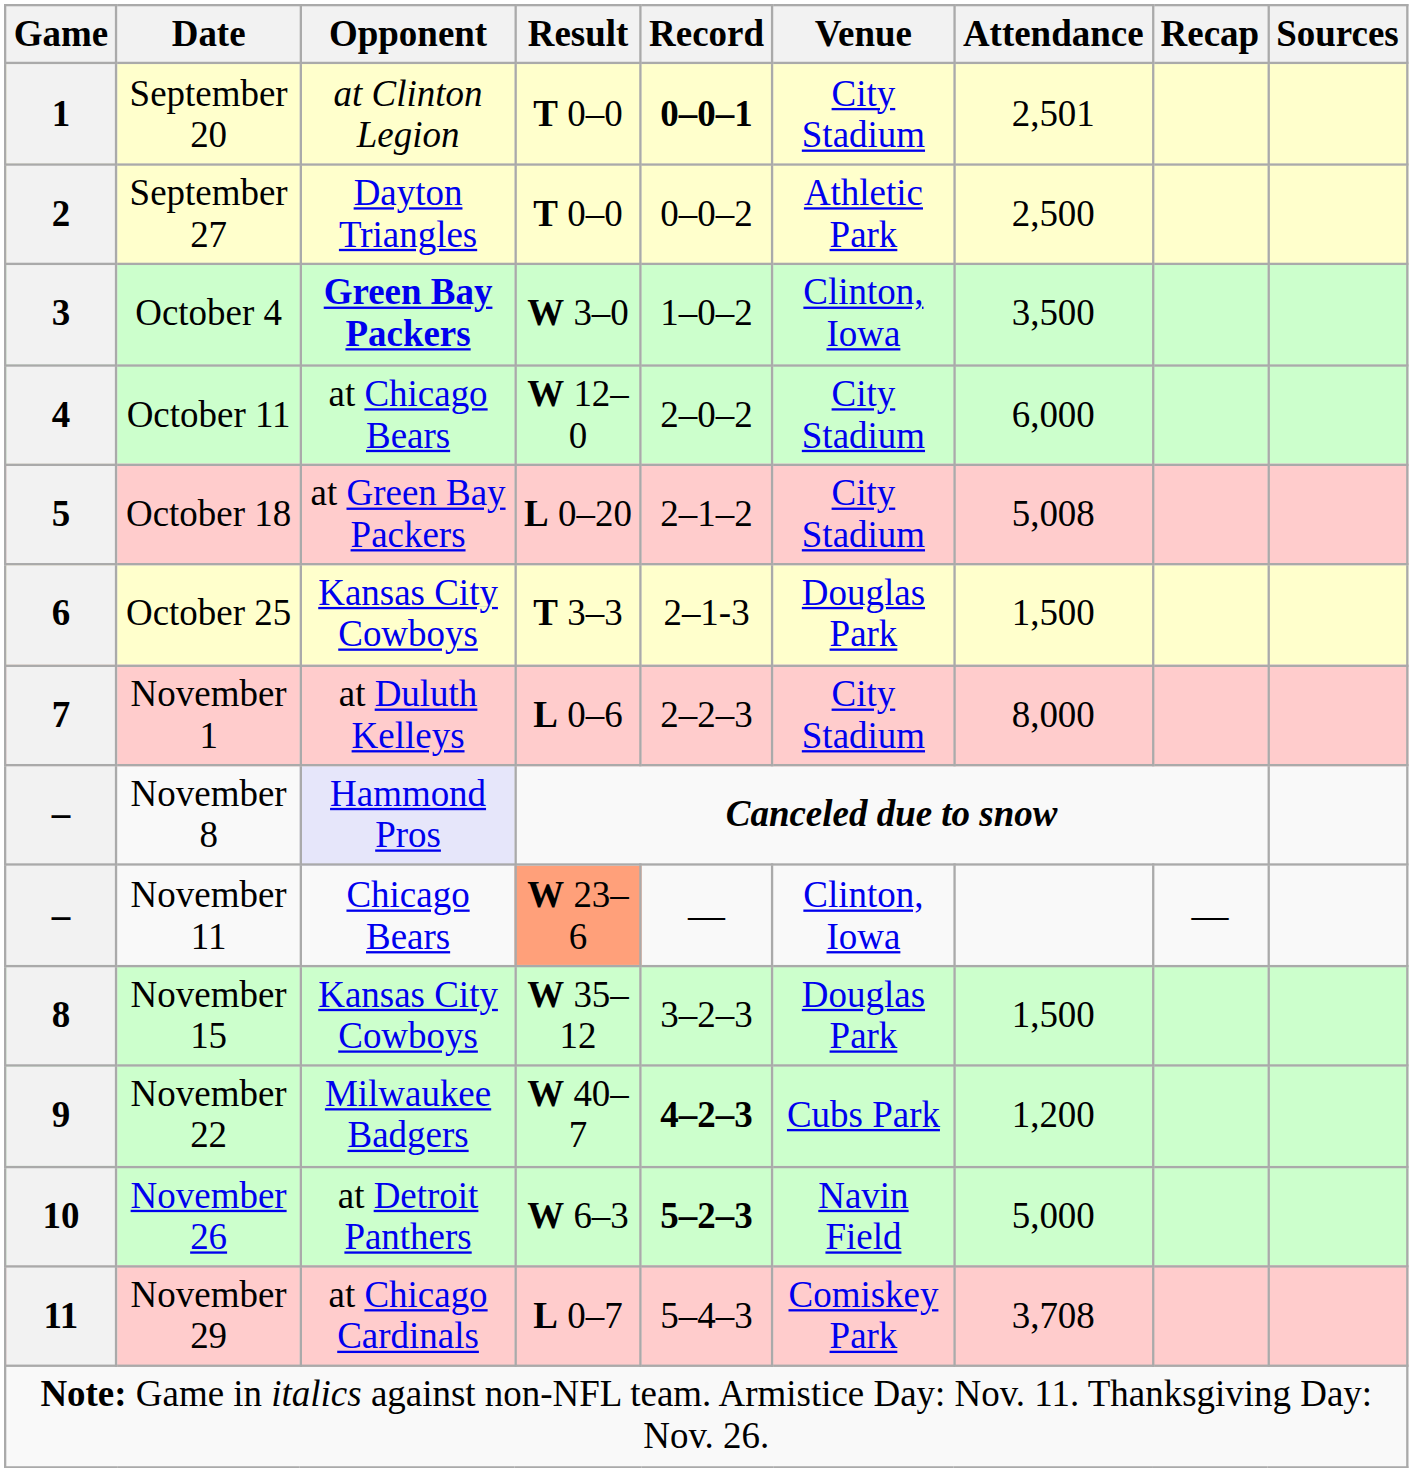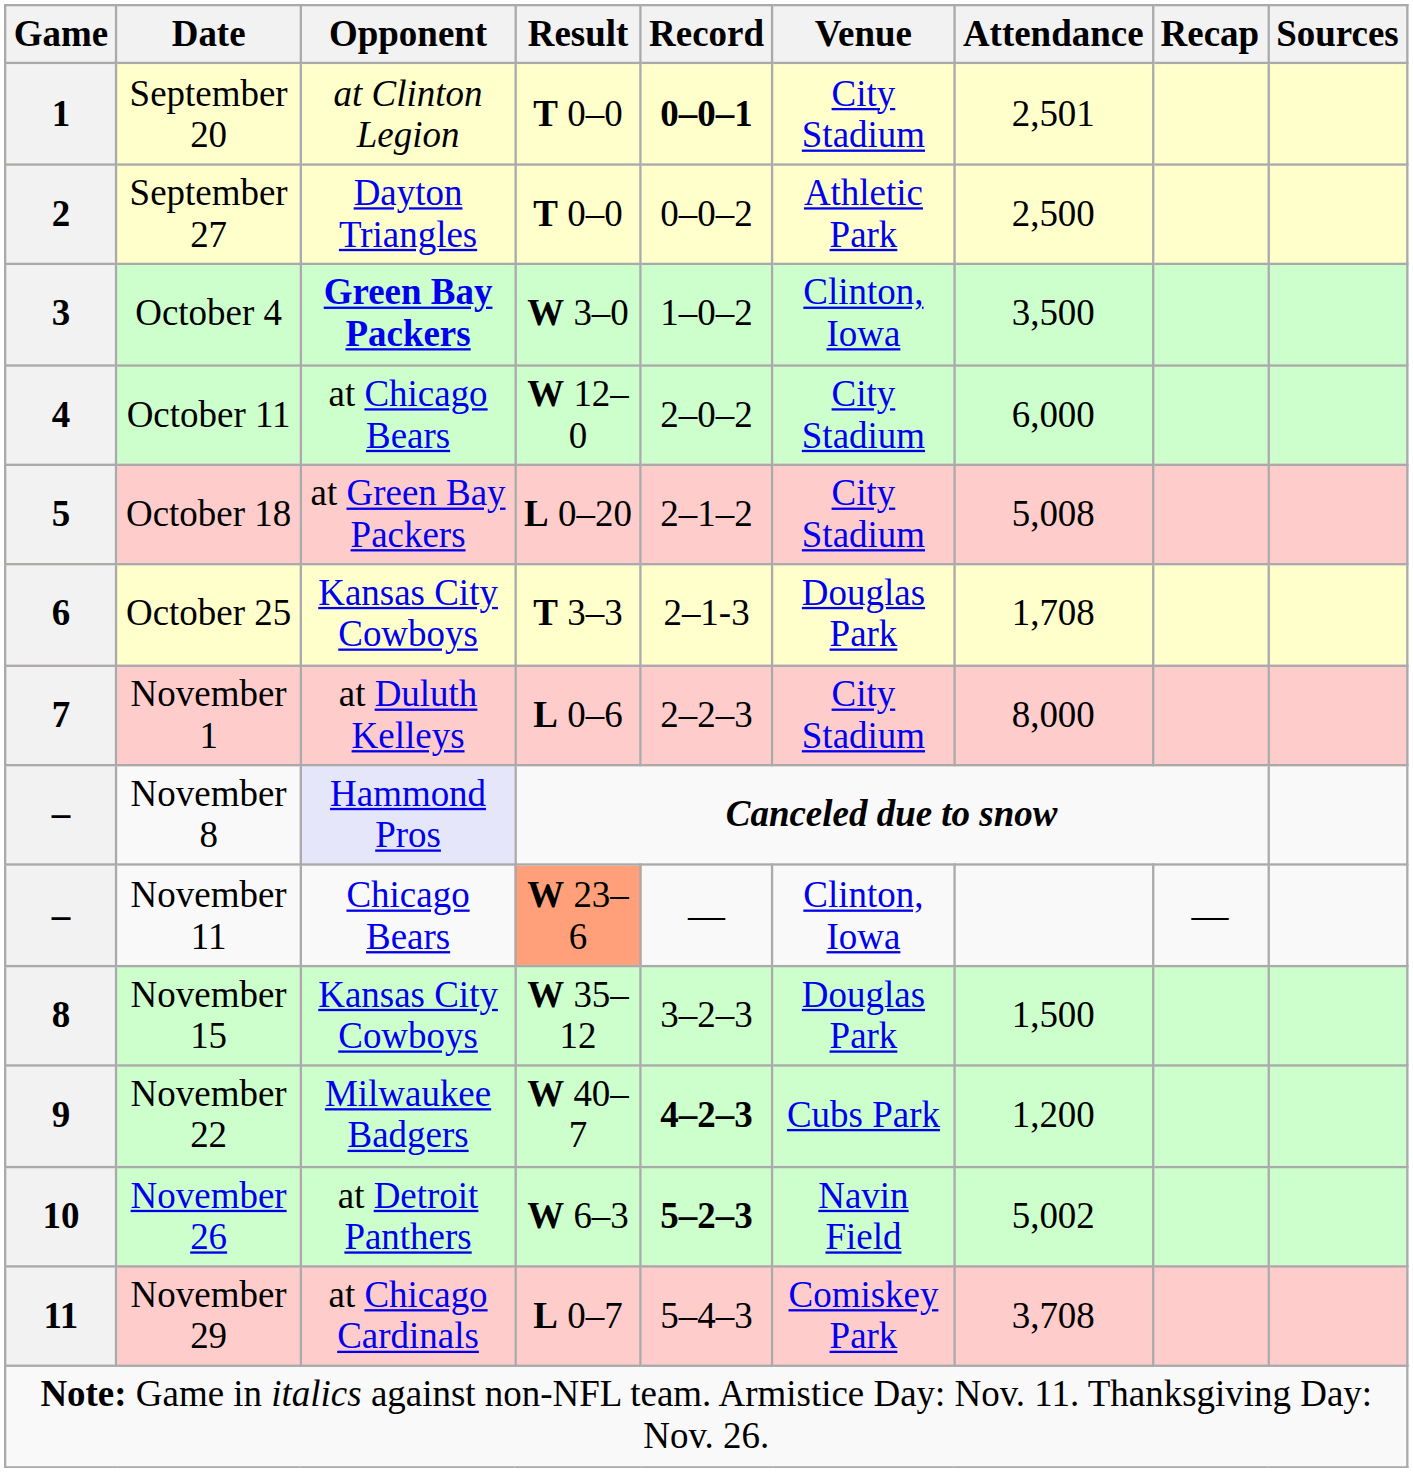(1053, 614) 1,500 -> (1053, 614) 1,708
(1053, 1215) 5,000 -> (1053, 1215) 5,002
